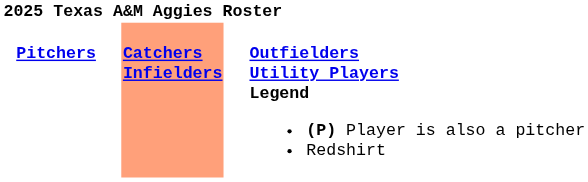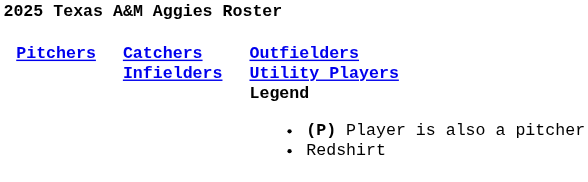(173, 64) lightsalmon background -> (173, 64) no background
